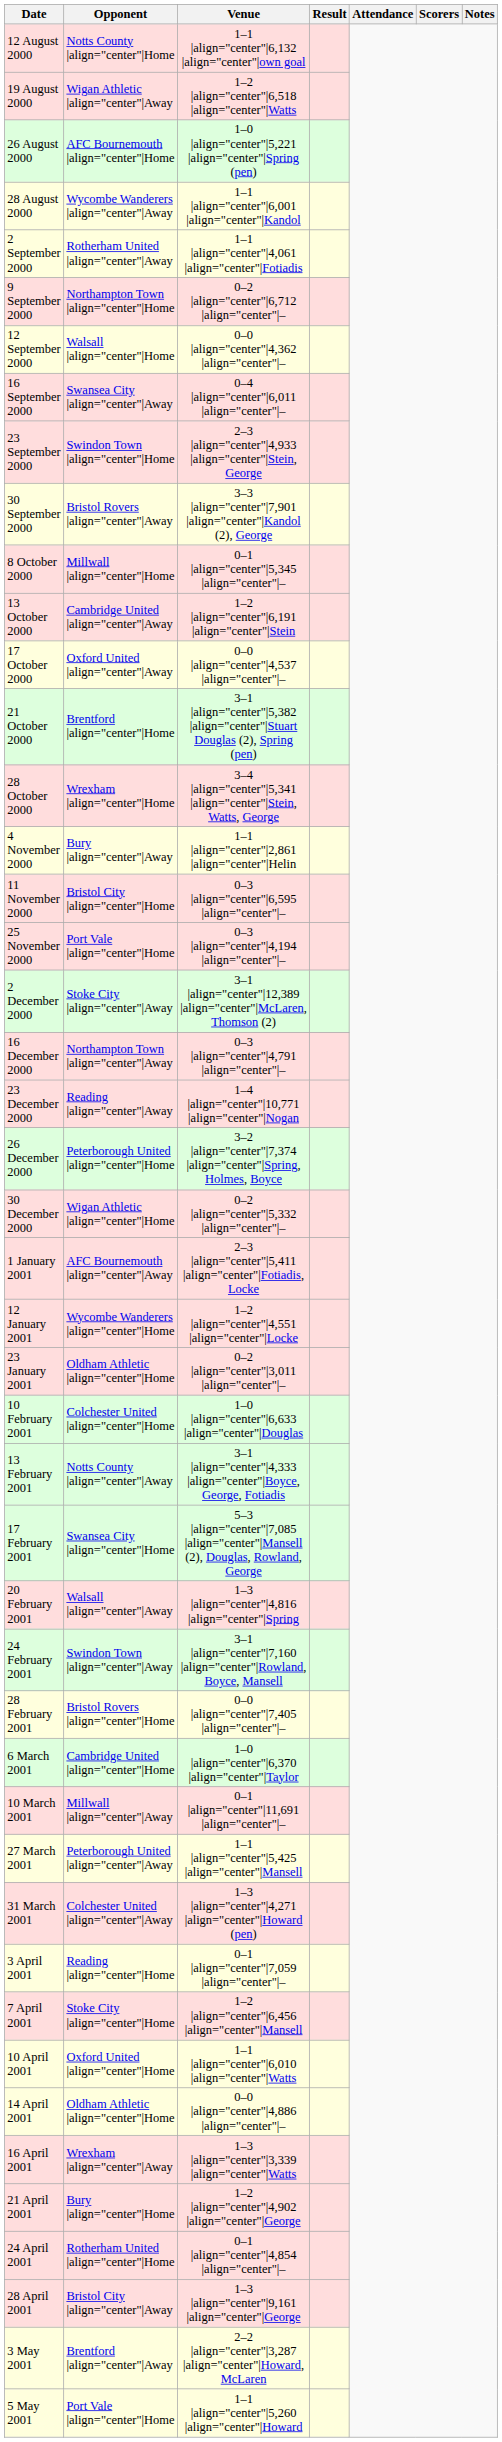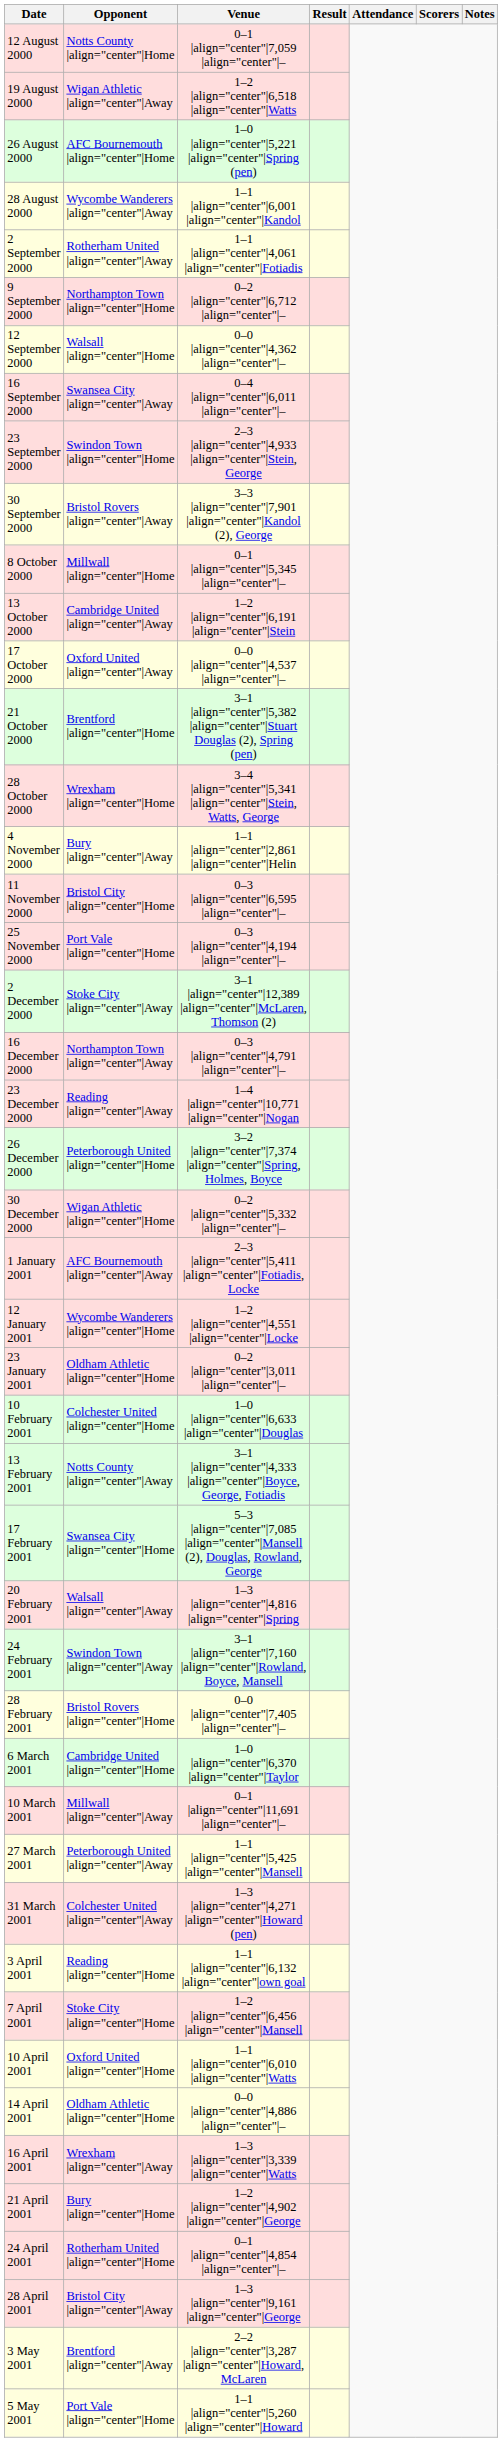(244, 48) 1–1 |align="center"|6,132 |align="center"|own goal -> (244, 48) 0–1 |align="center"|7,059 |align="center"|–
(244, 1968) 0–1 |align="center"|7,059 |align="center"|– -> (244, 1968) 1–1 |align="center"|6,132 |align="center"|own goal
